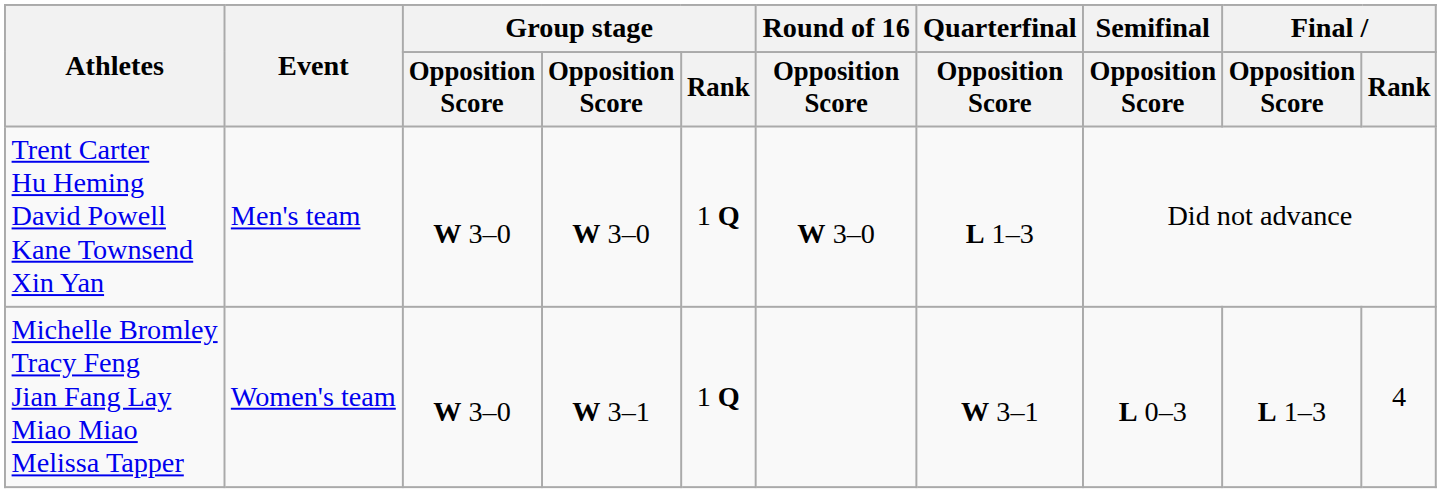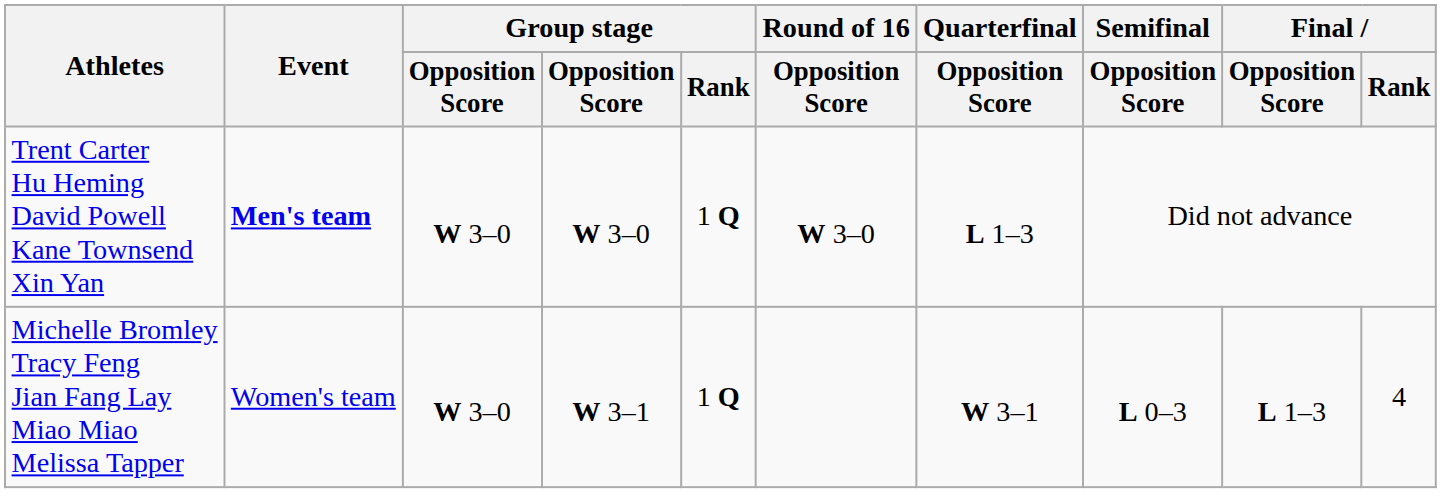(296, 216) normal -> (301, 216) bold
